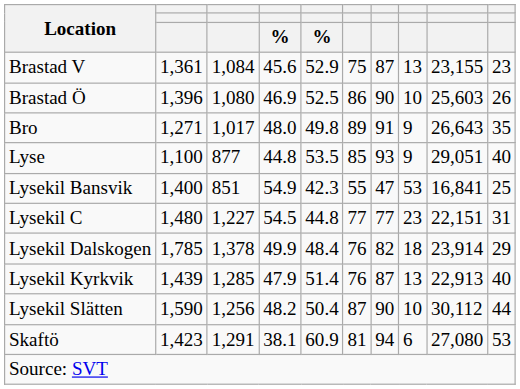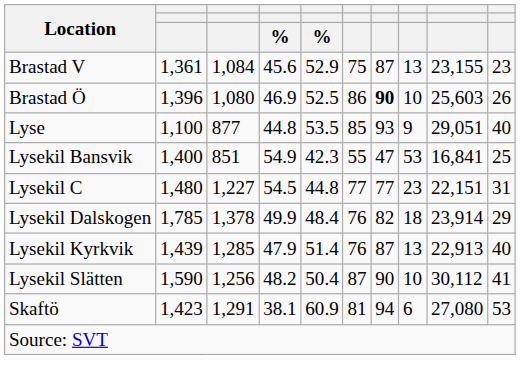(385, 97) normal -> (385, 97) bold
- row: (23, 127)
(502, 308) 44 -> (502, 278) 41
